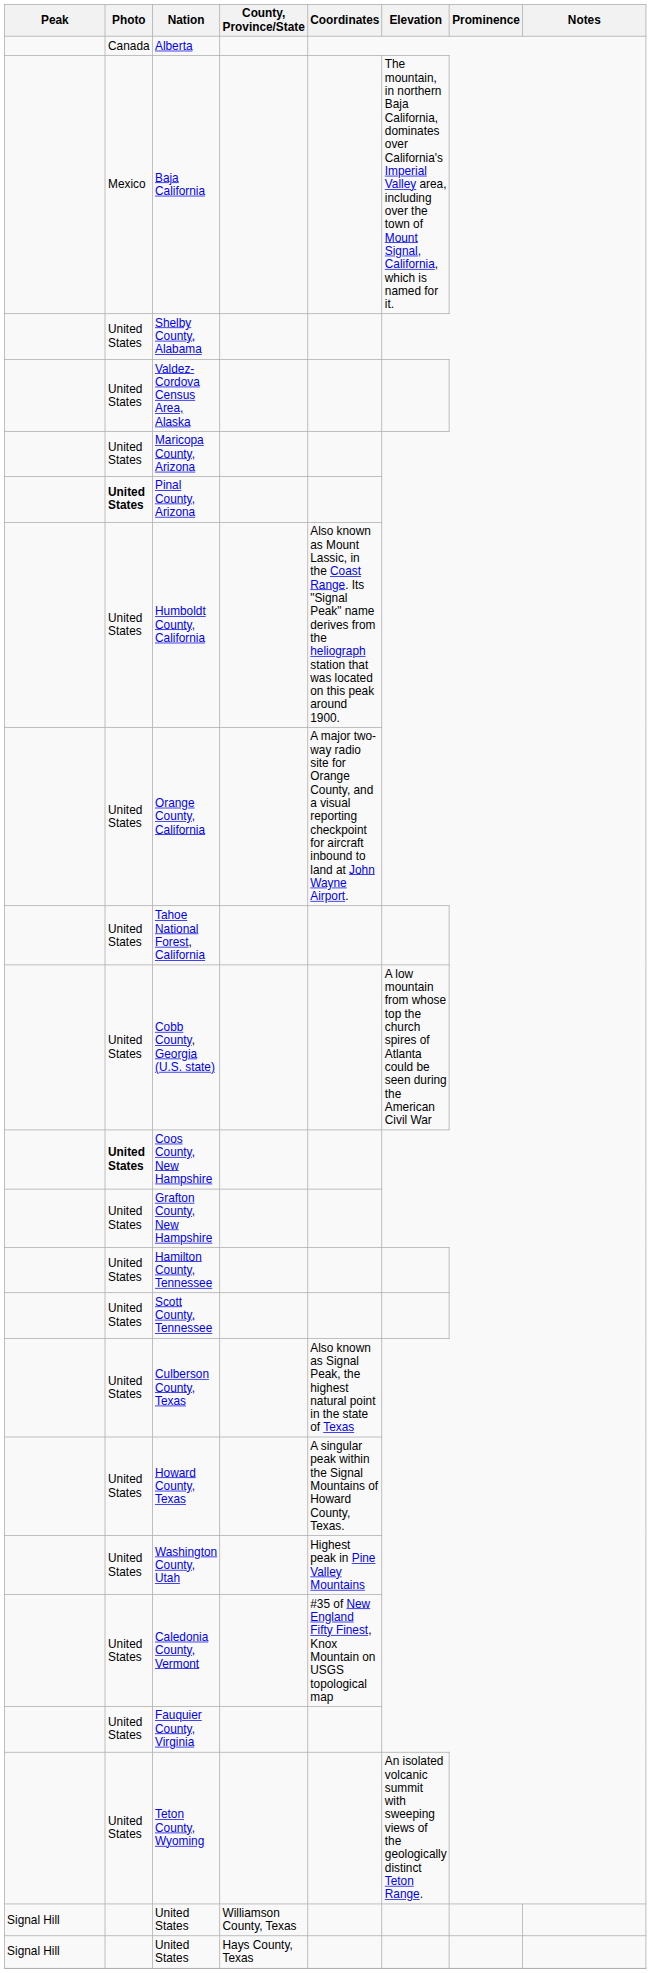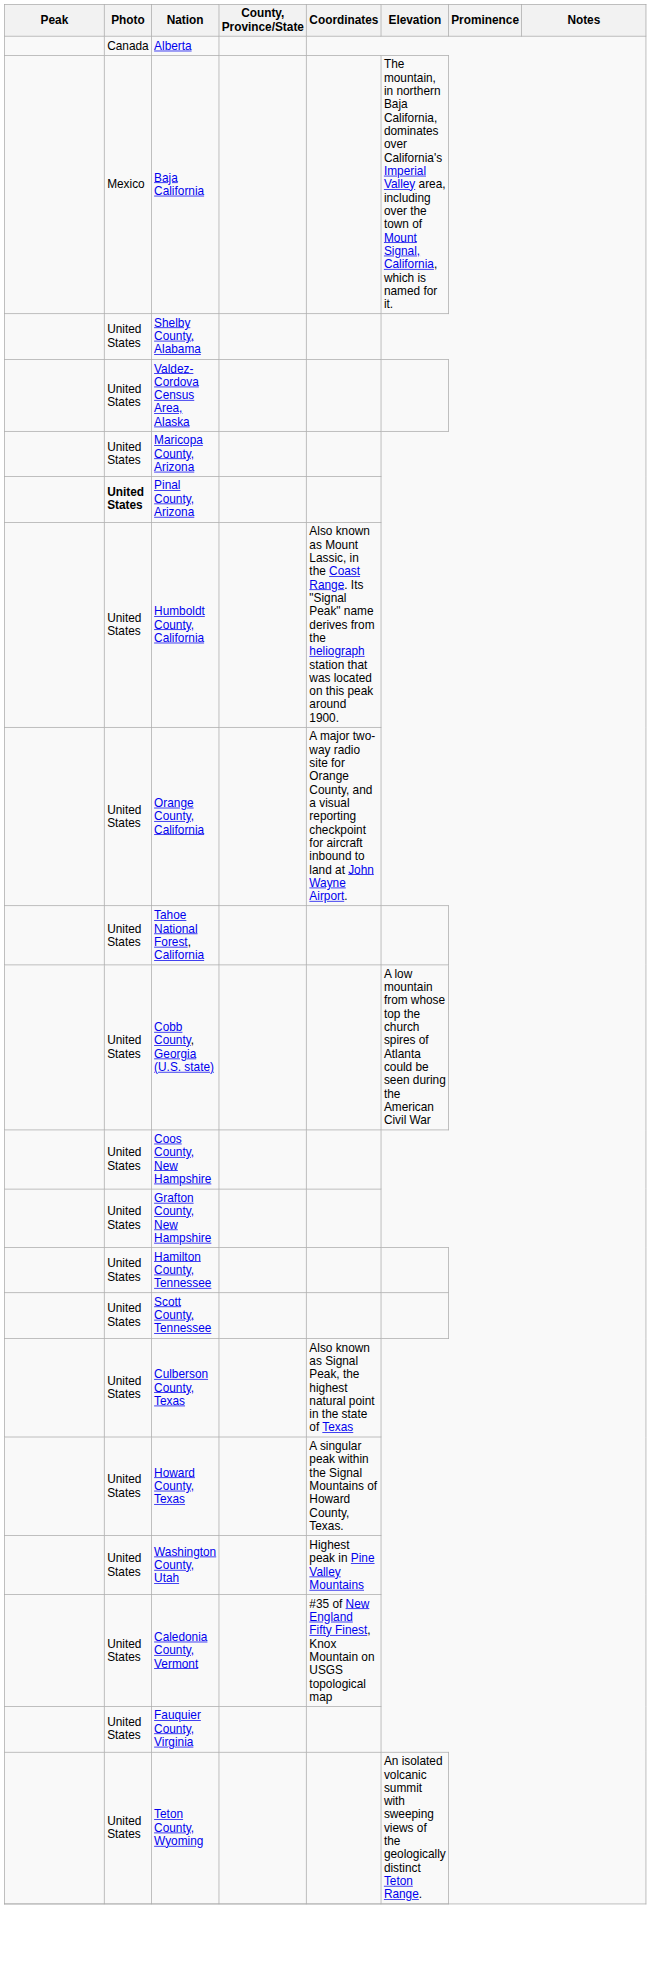(126, 1159) bold -> (124, 1159) normal
- row: (172, 1920)
- row: (172, 1952)
